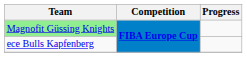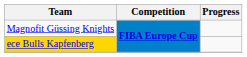(60, 28) lightgreen background -> (60, 28) no background
(50, 44) no background -> (50, 44) gold background
